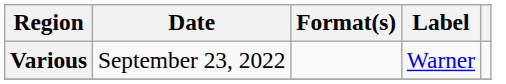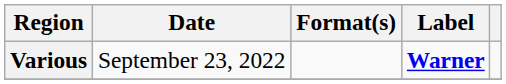(441, 60) normal -> (446, 60) bold
